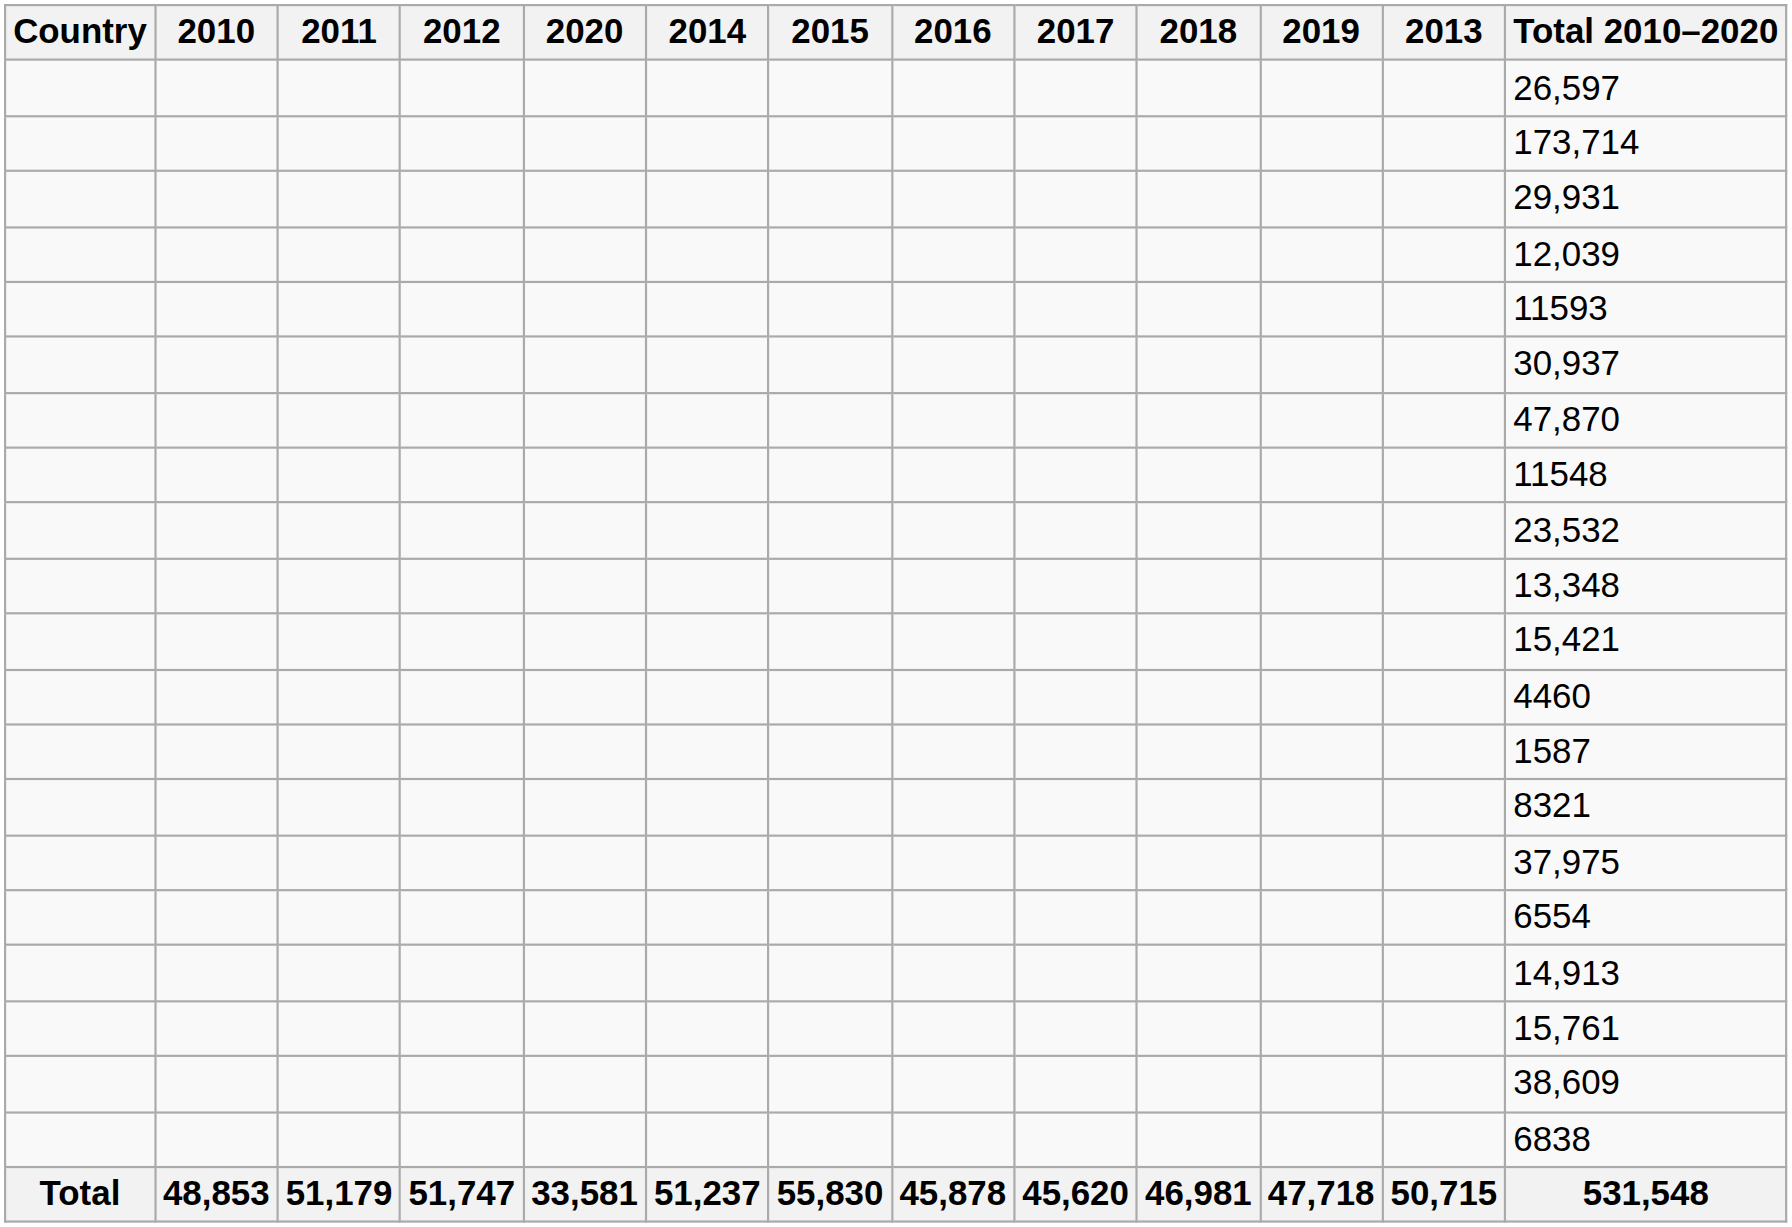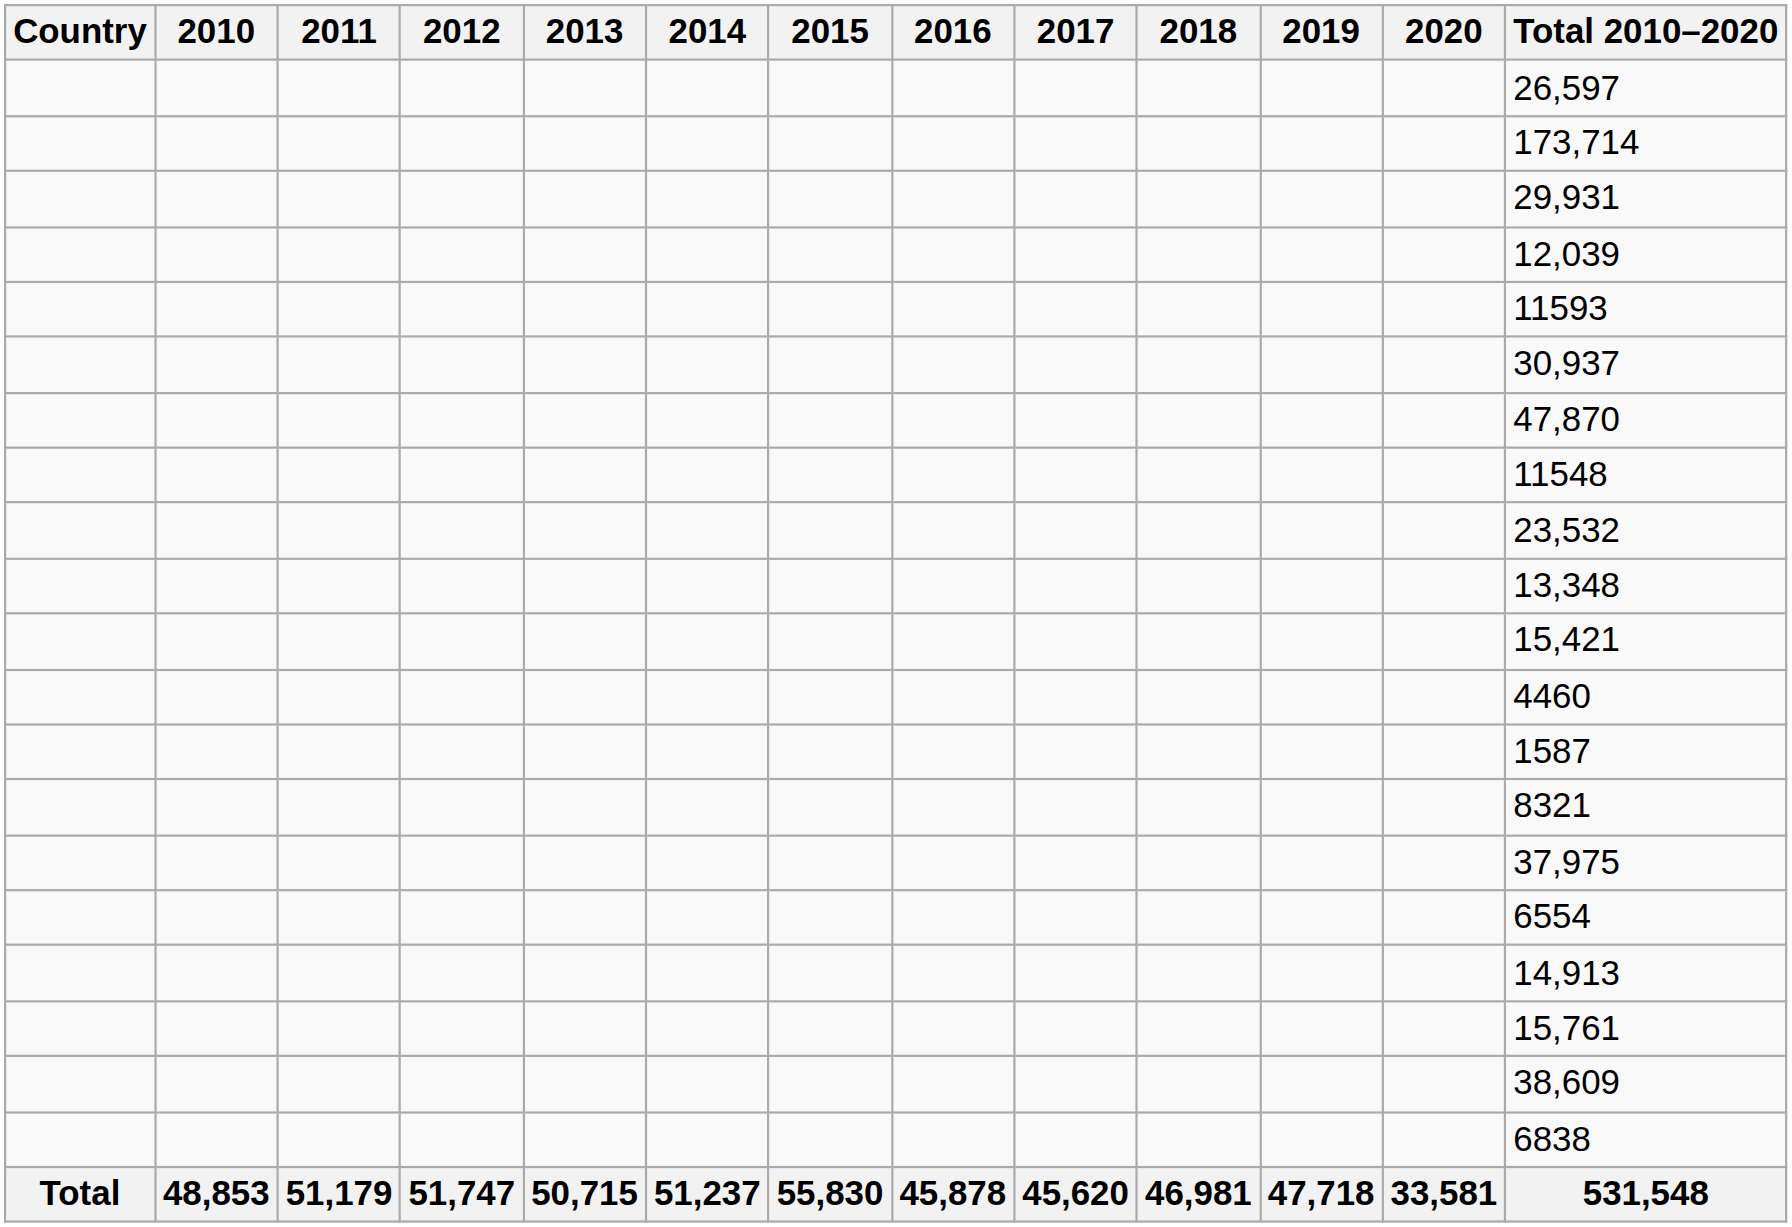columns swapped: (1444, 32) <-> (585, 32)
